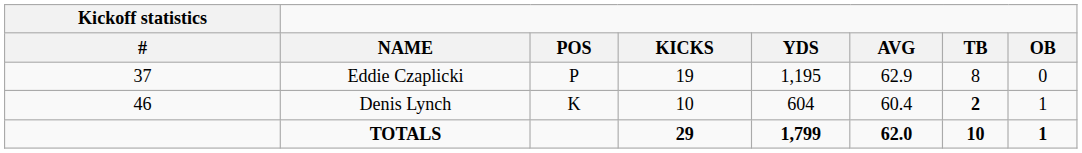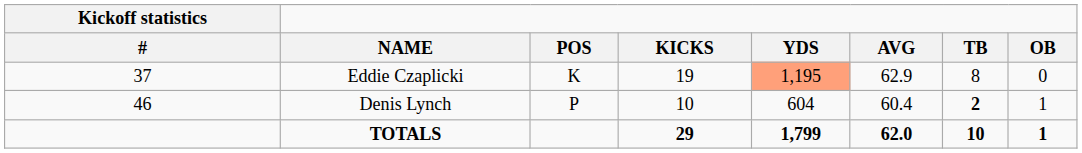(574, 76) P -> (574, 76) K
(801, 76) no background -> (801, 76) lightsalmon background
(574, 104) K -> (574, 104) P
